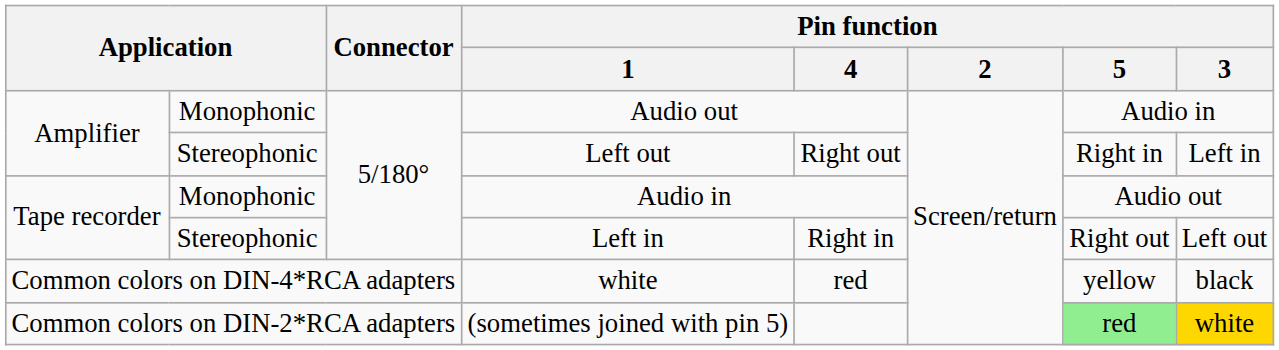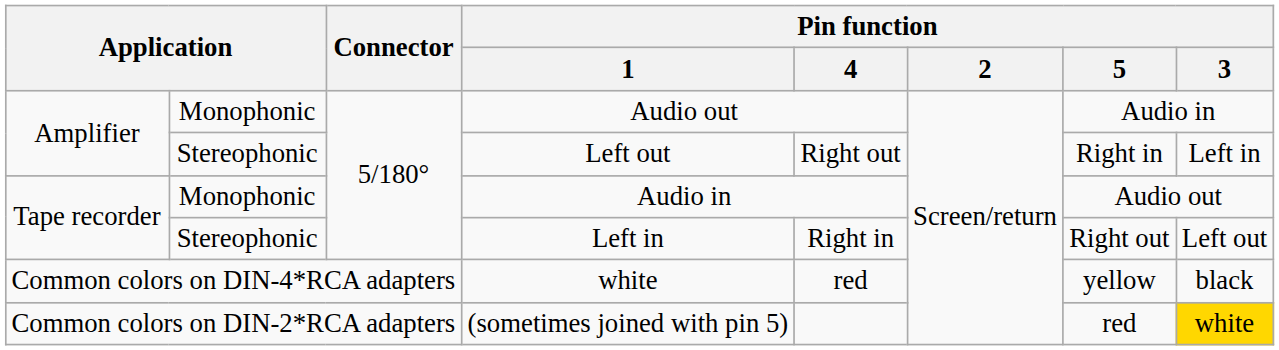(1119, 323) lightgreen background -> (1119, 323) no background
